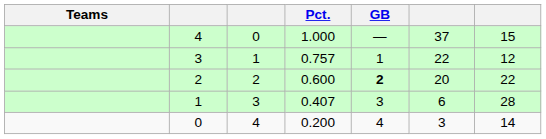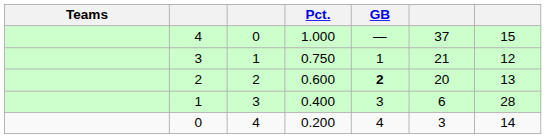(318, 58) 0.757 -> (318, 58) 0.750
(442, 58) 22 -> (442, 58) 21
(508, 79) 22 -> (508, 79) 13
(318, 101) 0.407 -> (318, 101) 0.400
